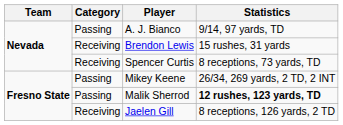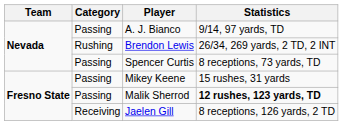(97, 46) Receiving -> (94, 46) Rushing
(244, 46) 15 rushes, 31 yards -> (267, 46) 26/34, 269 yards, 2 TD, 2 INT
(97, 62) Receiving -> (93, 62) Passing
(267, 79) 26/34, 269 yards, 2 TD, 2 INT -> (244, 79) 15 rushes, 31 yards
